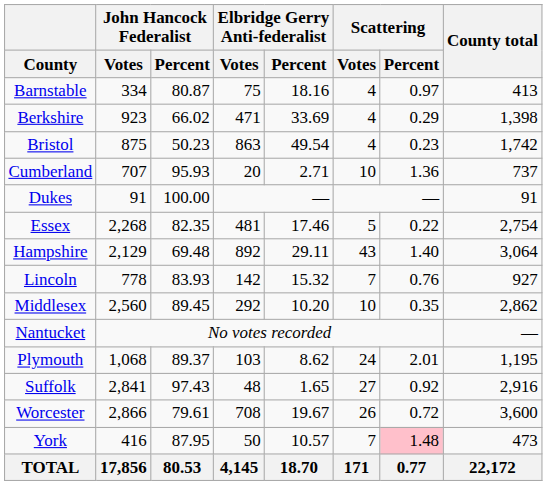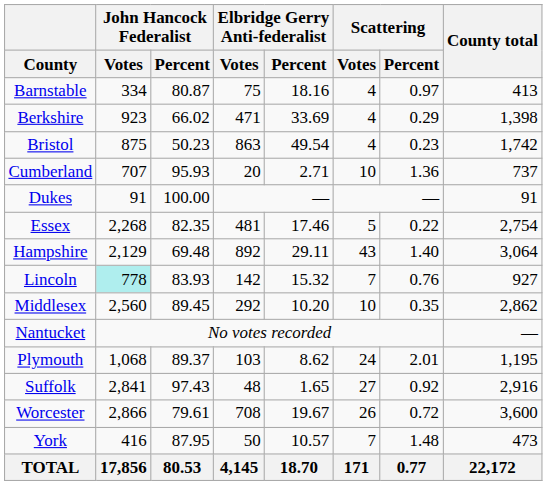(134, 279) no background -> (134, 279) paleturquoise background
(424, 440) pink background -> (424, 440) no background
